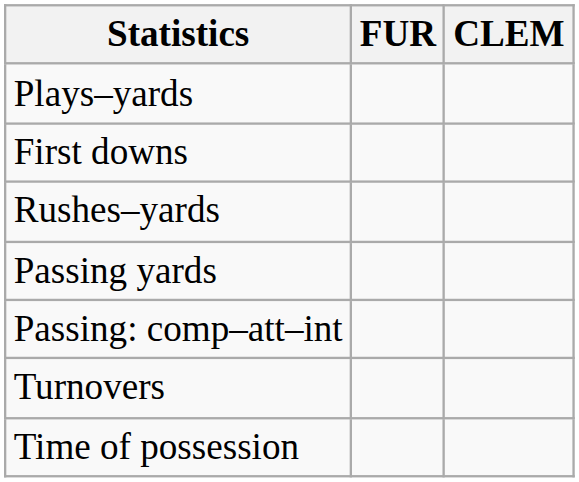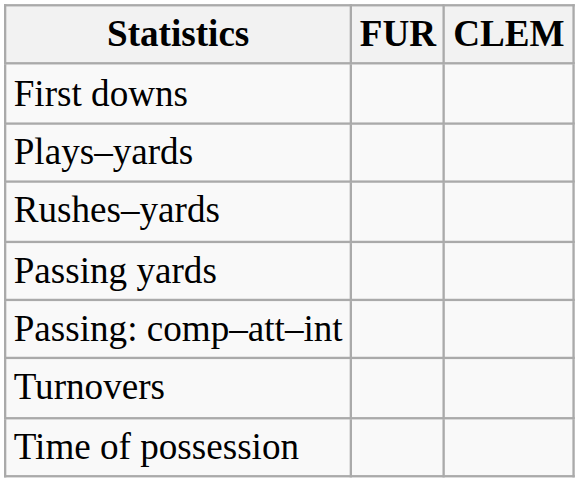rows swapped: (101, 151) <-> (103, 92)
